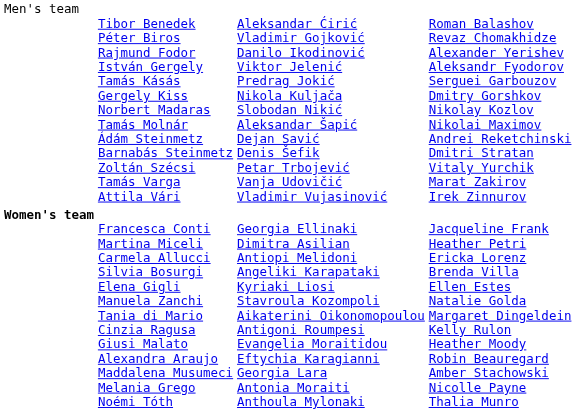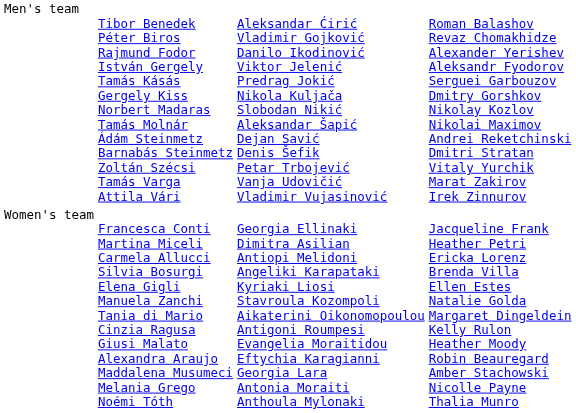(49, 215) bold -> (49, 215) normal
